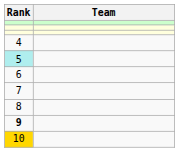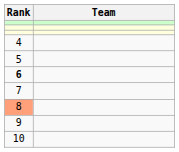(19, 59) paleturquoise background -> (19, 59) no background
(19, 75) normal -> (19, 75) bold
(19, 107) no background -> (19, 107) lightsalmon background
(19, 123) bold -> (19, 123) normal
(19, 139) gold background -> (19, 139) no background
